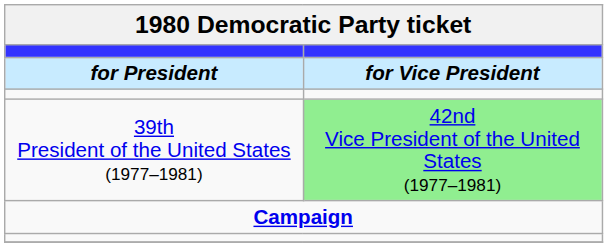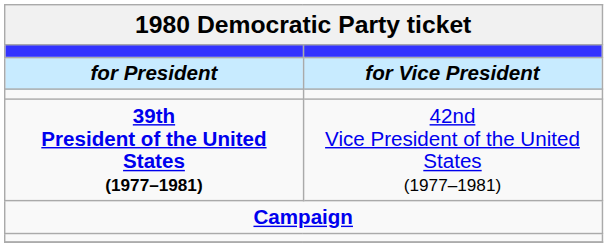(154, 150) normal -> (154, 150) bold
(452, 150) lightgreen background -> (452, 150) no background
